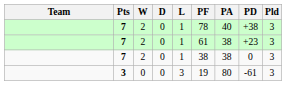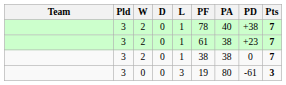columns swapped: (272, 12) <-> (123, 12)
